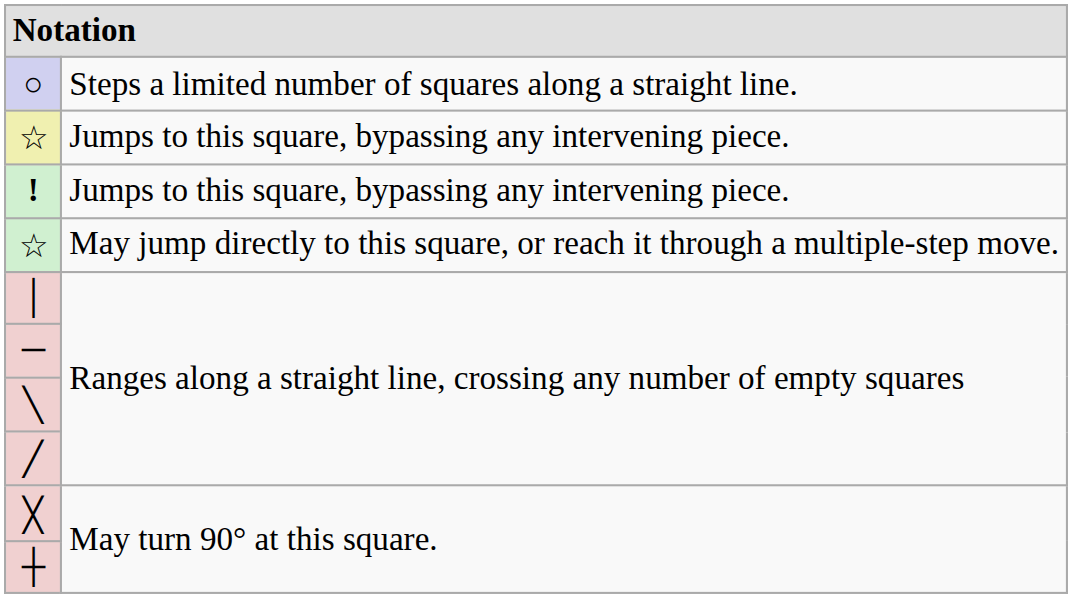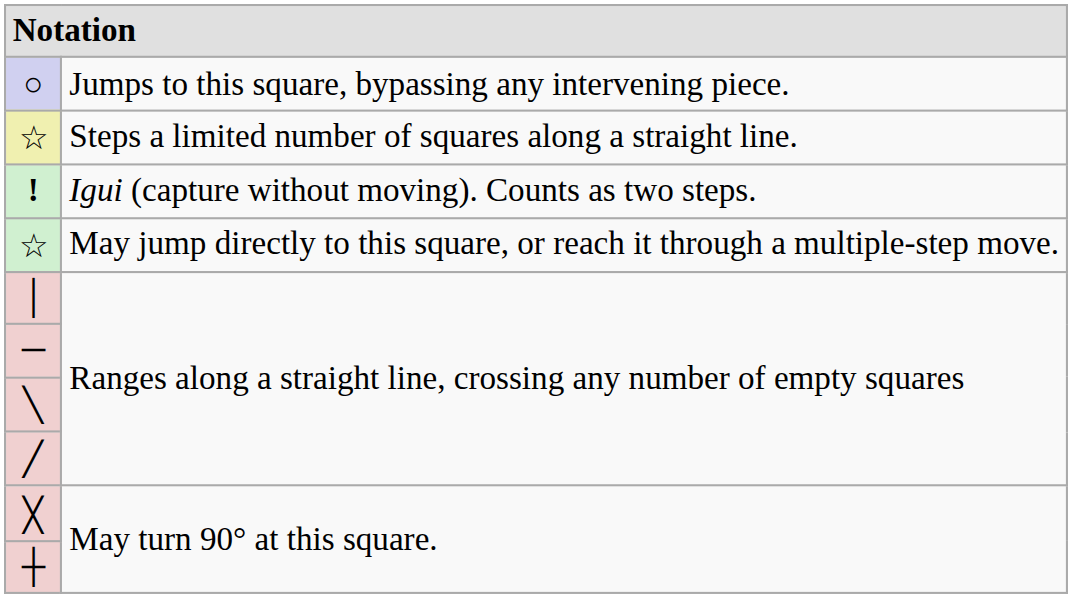(434, 83) Steps a limited number of squares along a straight line. -> (429, 83) Jumps to this square, bypassing any intervening piece.
(429, 136) Jumps to this square, bypassing any intervening piece. -> (434, 136) Steps a limited number of squares along a straight line.
(429, 190) Jumps to this square, bypassing any intervening piece. -> (413, 190) Igui (capture without moving). Counts as two steps.
